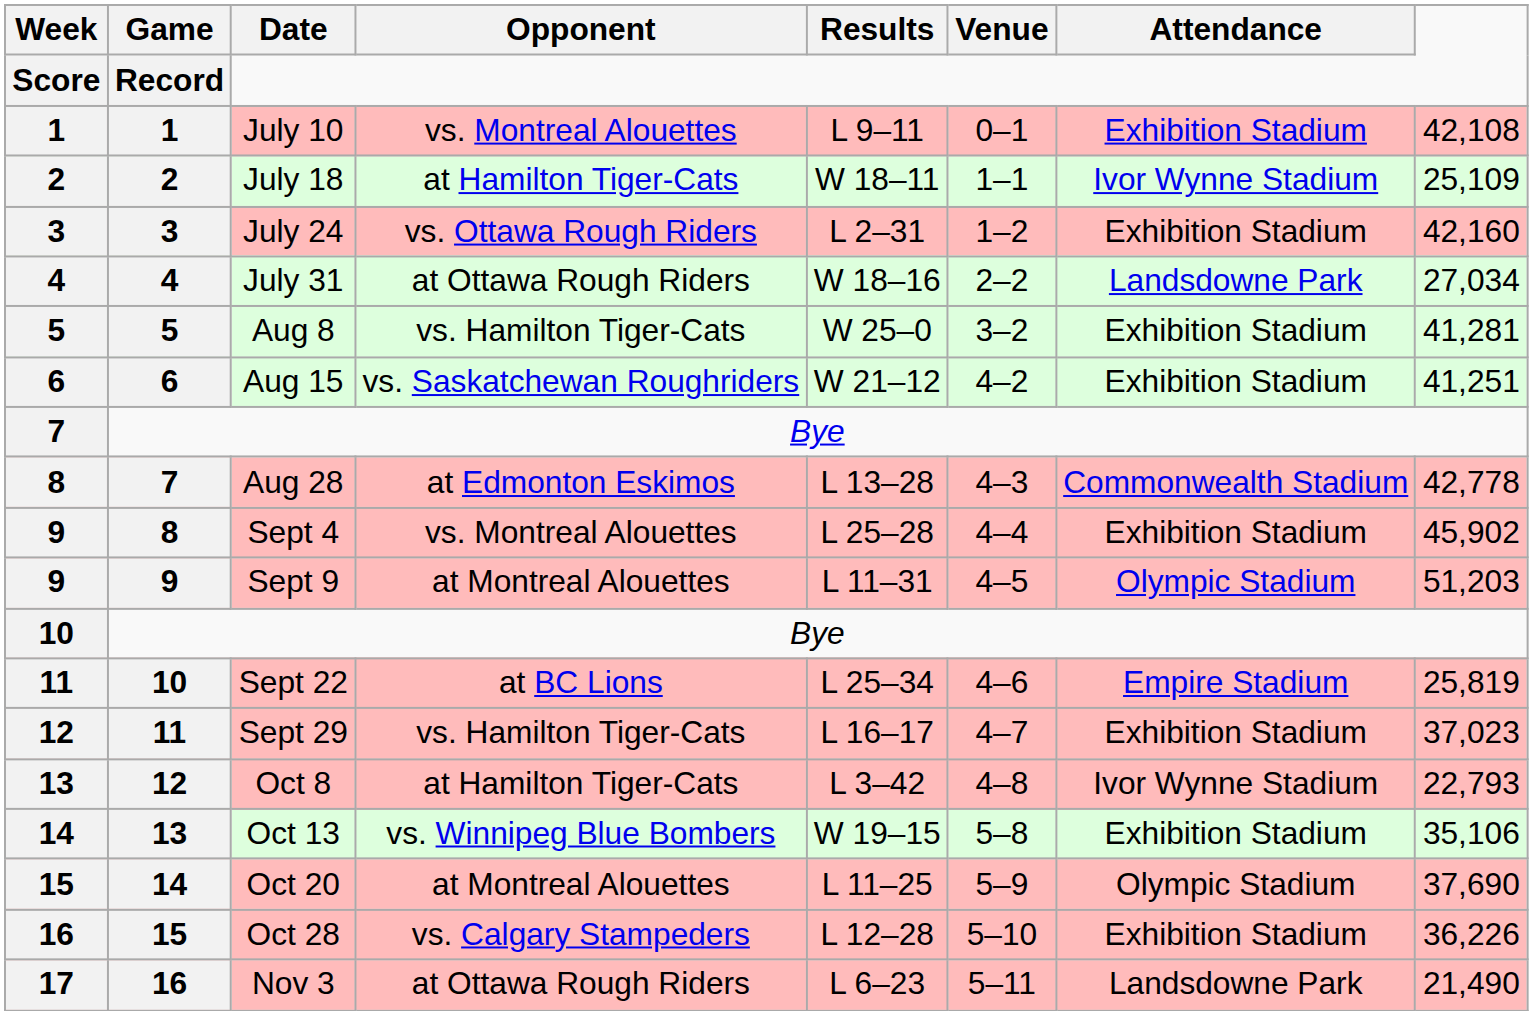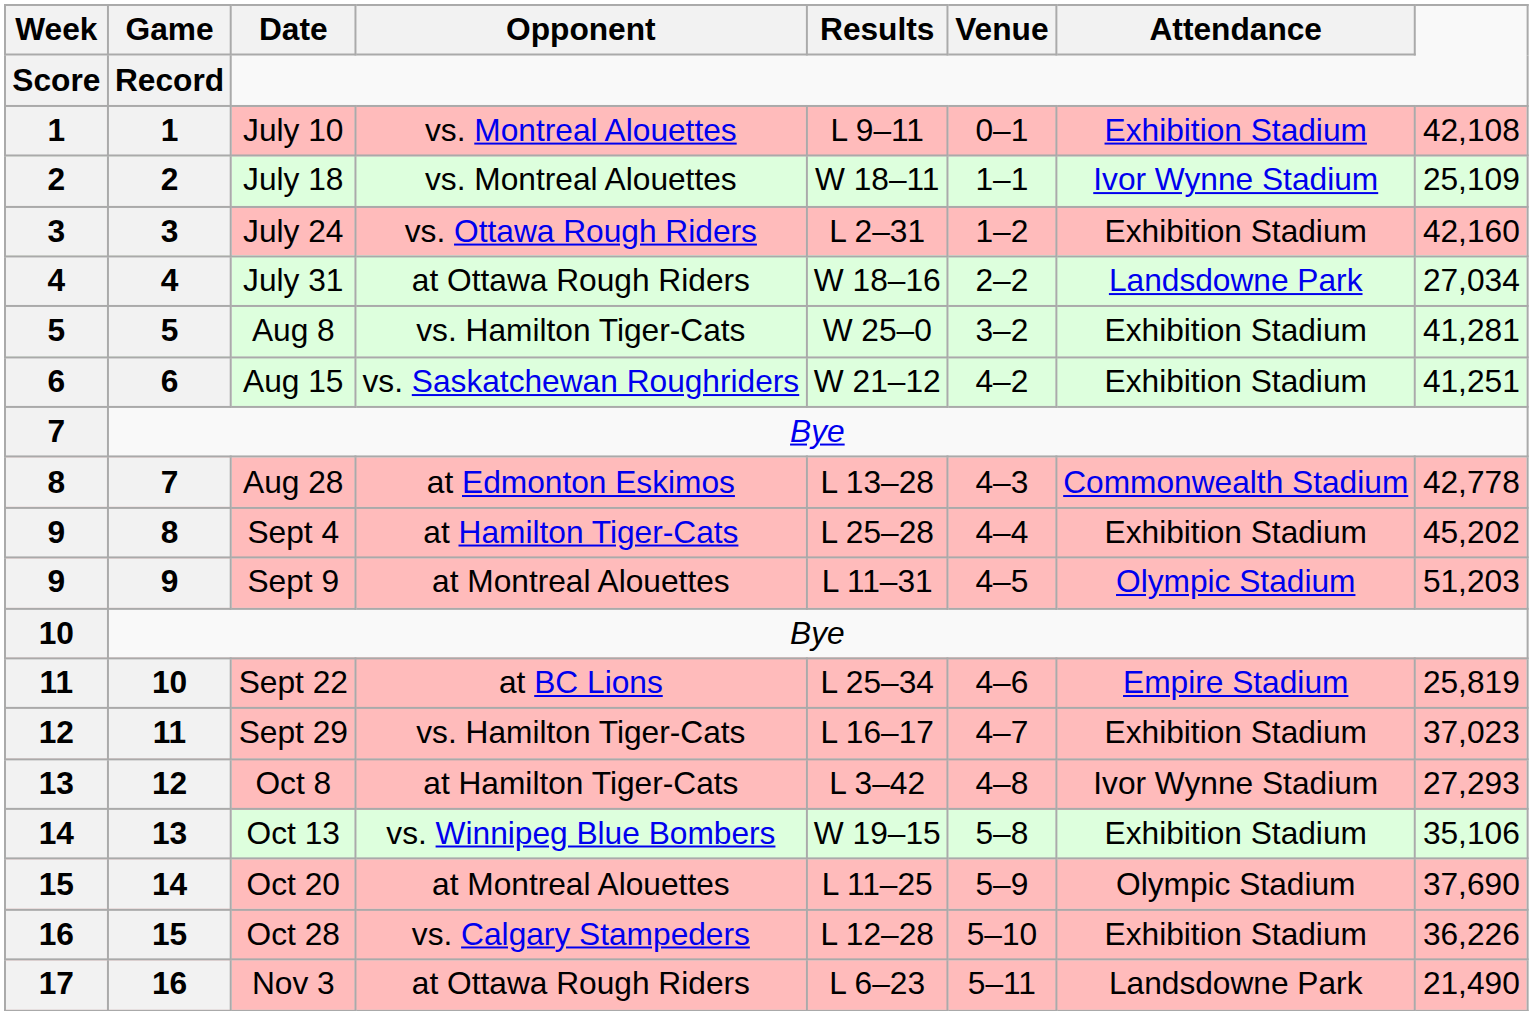(581, 180) at Hamilton Tiger-Cats -> (581, 180) vs. Montreal Alouettes
(581, 532) vs. Montreal Alouettes -> (581, 532) at Hamilton Tiger-Cats
(1471, 532) 45,902 -> (1471, 532) 45,202
(1471, 783) 22,793 -> (1471, 783) 27,293
